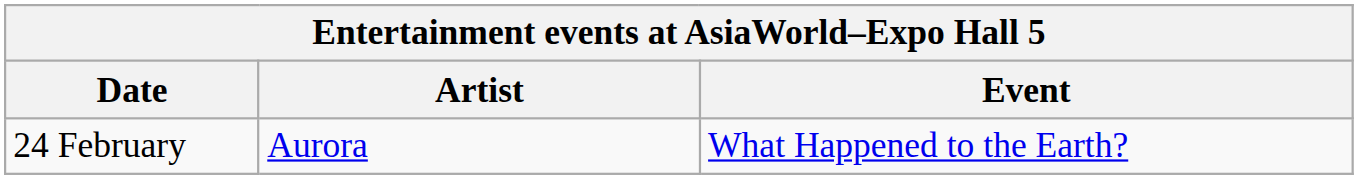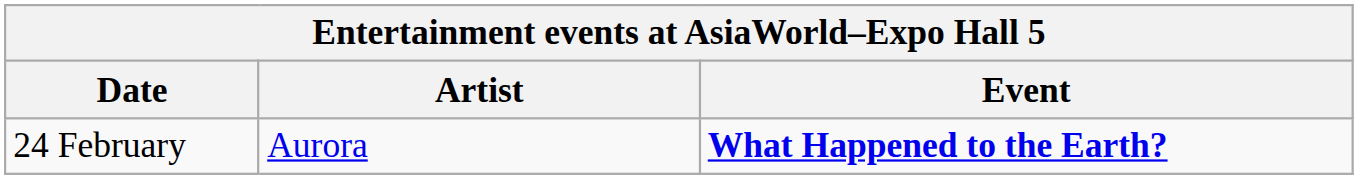(918, 145) normal -> (938, 145) bold
